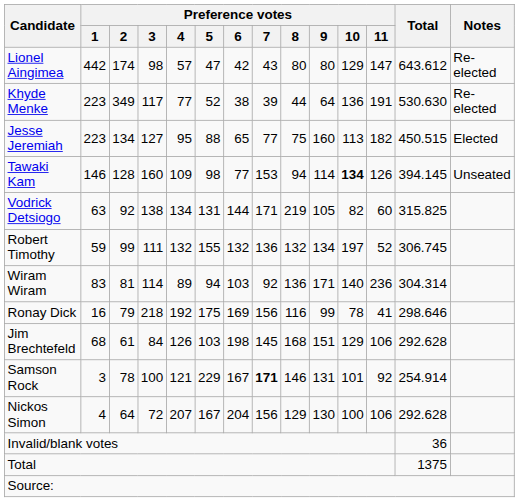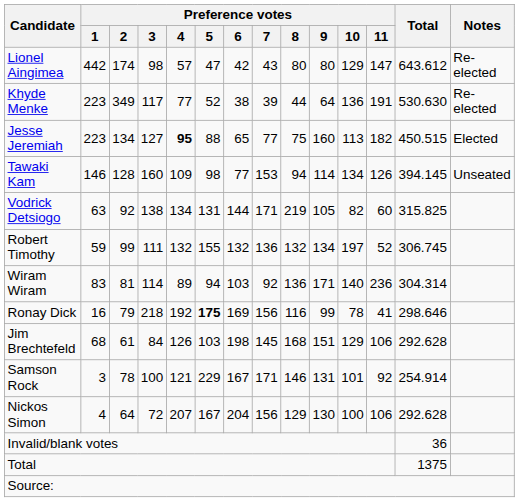(184, 138) normal -> (184, 138) bold
(352, 174) bold -> (352, 174) normal
(209, 312) normal -> (209, 312) bold
(267, 378) bold -> (267, 378) normal
